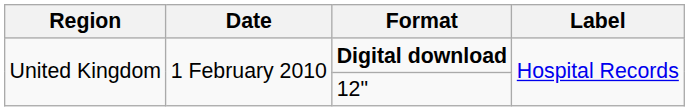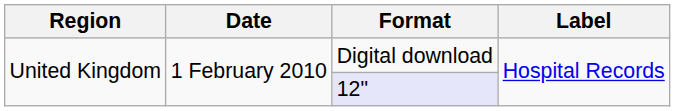(422, 55) bold -> (415, 55) normal
(352, 88) no background -> (352, 88) lavender background
